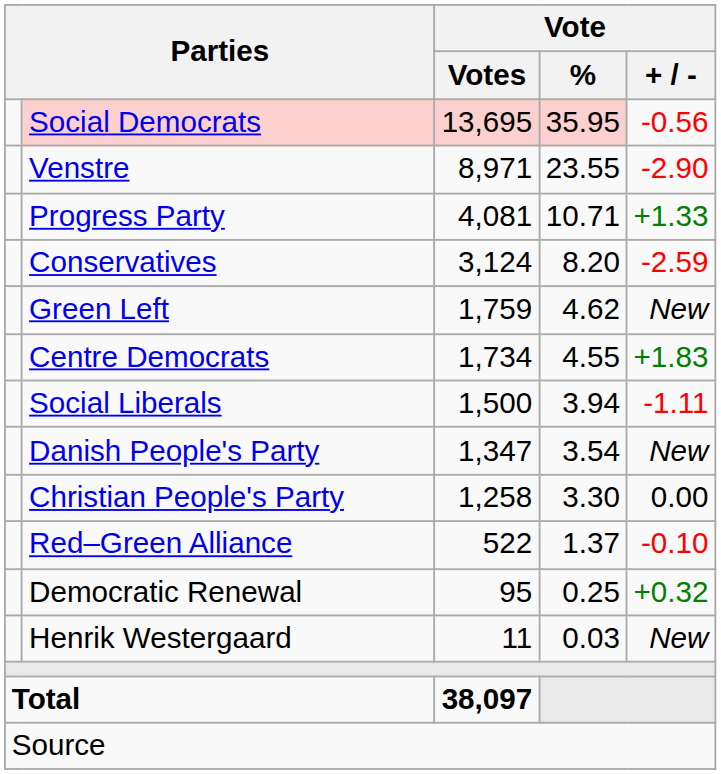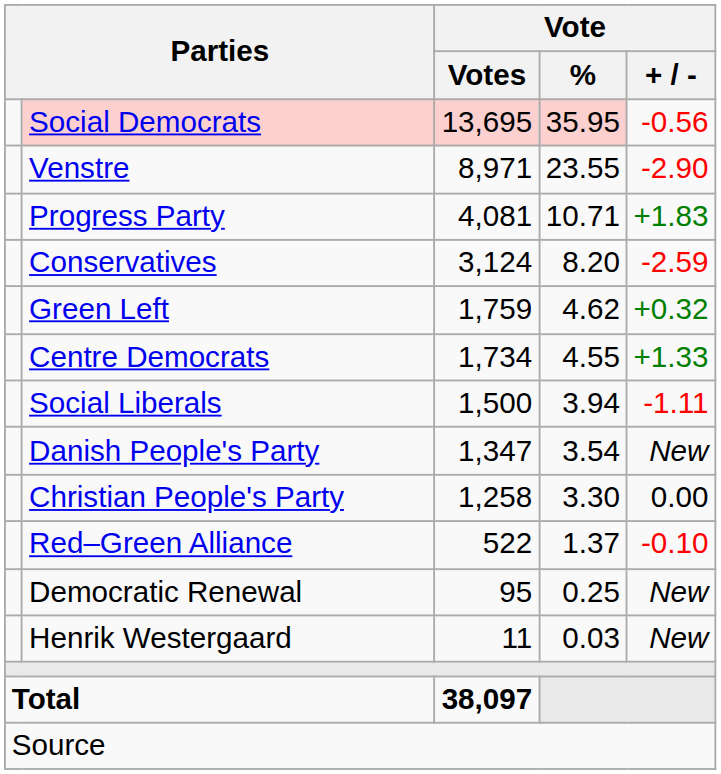(671, 215) +1.33 -> (671, 215) +1.83
(679, 309) New -> (671, 309) +0.32
(671, 356) +1.83 -> (671, 356) +1.33
(671, 591) +0.32 -> (679, 591) New
